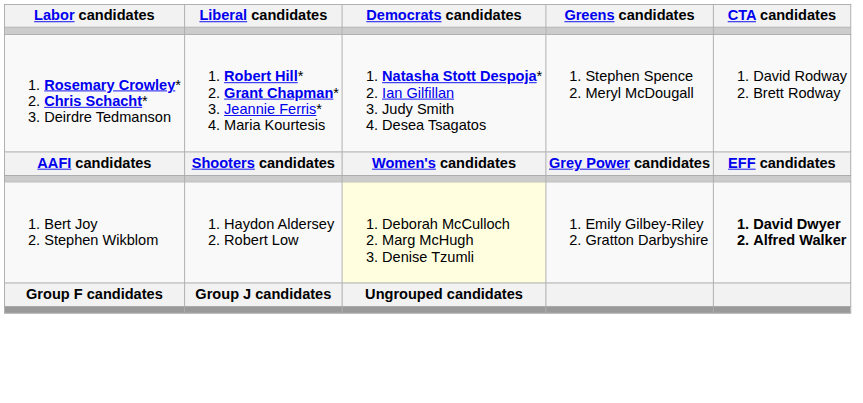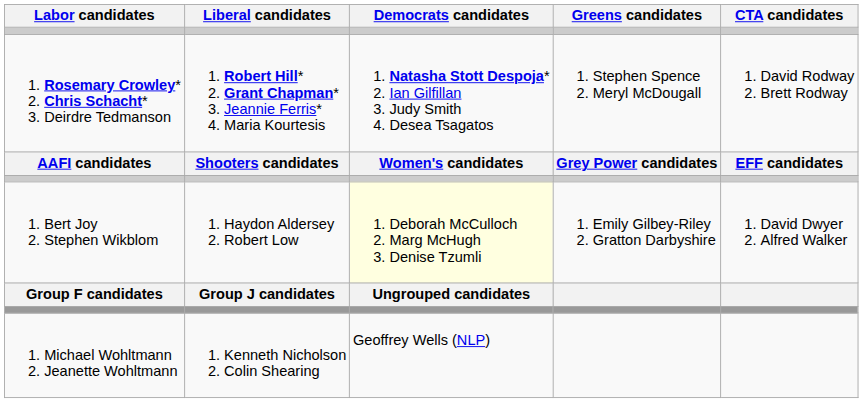(782, 232) bold -> (789, 232) normal
+ row: (94, 364)
